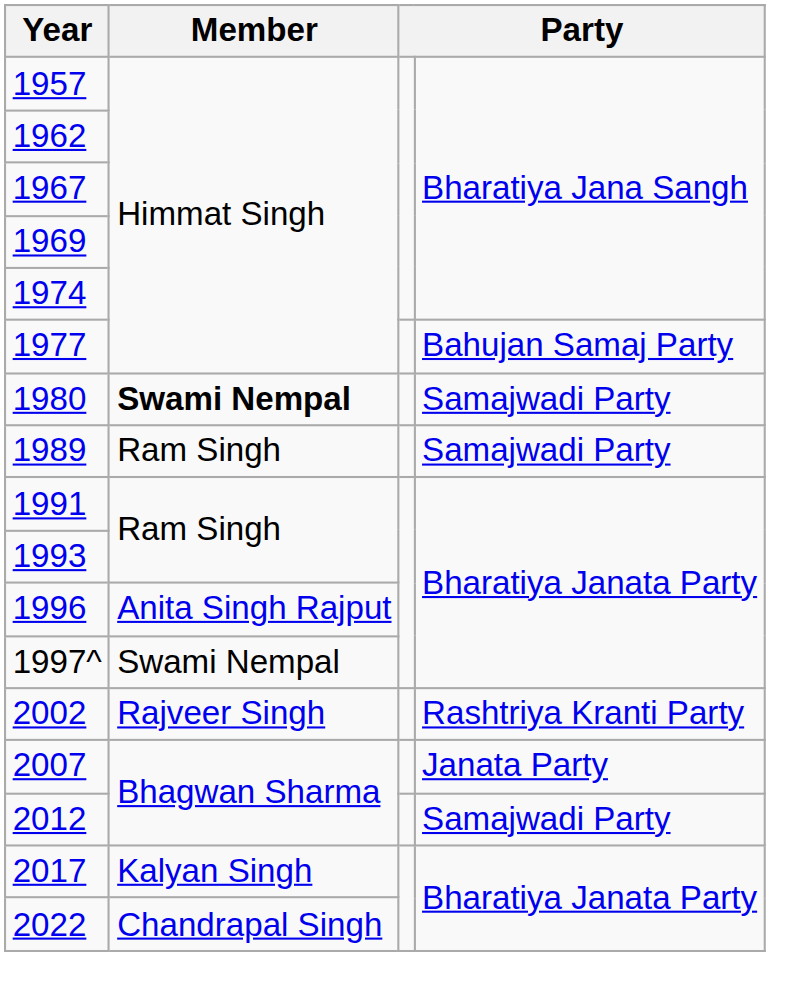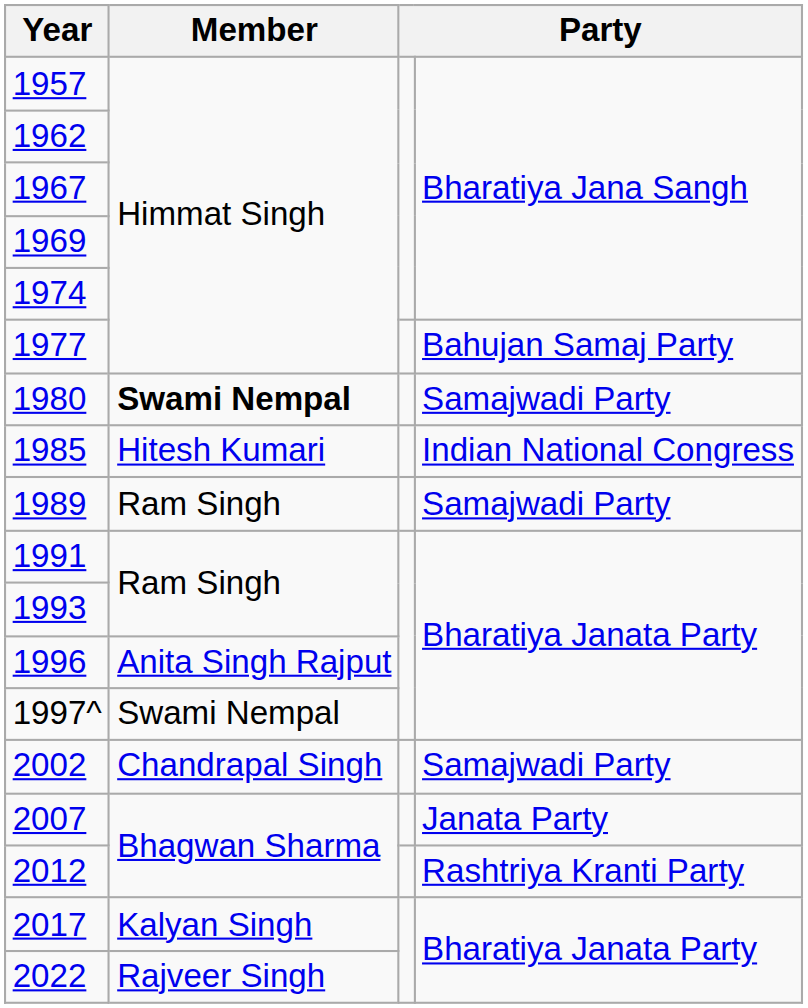+ row: (50, 450)
(221, 713) Rajveer Singh -> (250, 766) Chandrapal Singh
(583, 713) Rashtriya Kranti Party -> (546, 766) Samajwadi Party
(546, 818) Samajwadi Party -> (583, 871) Rashtriya Kranti Party
(250, 923) Chandrapal Singh -> (221, 976) Rajveer Singh
